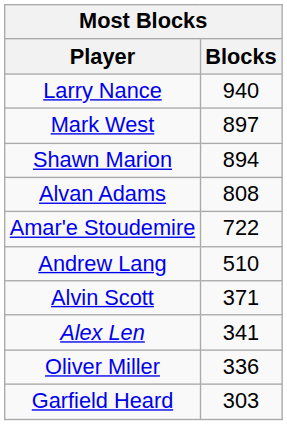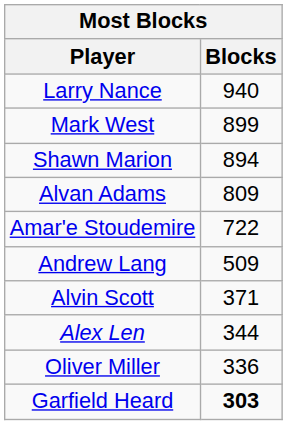(241, 125) 897 -> (241, 125) 899
(241, 194) 808 -> (241, 194) 809
(241, 263) 510 -> (241, 263) 509
(241, 332) 341 -> (241, 332) 344
(241, 401) normal -> (241, 401) bold
